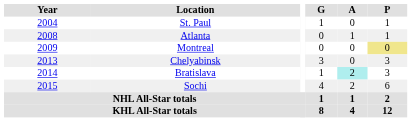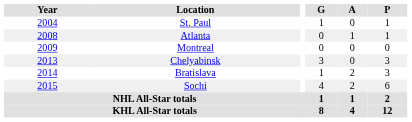(387, 48) khaki background -> (387, 48) no background
(352, 73) paleturquoise background -> (352, 73) no background
